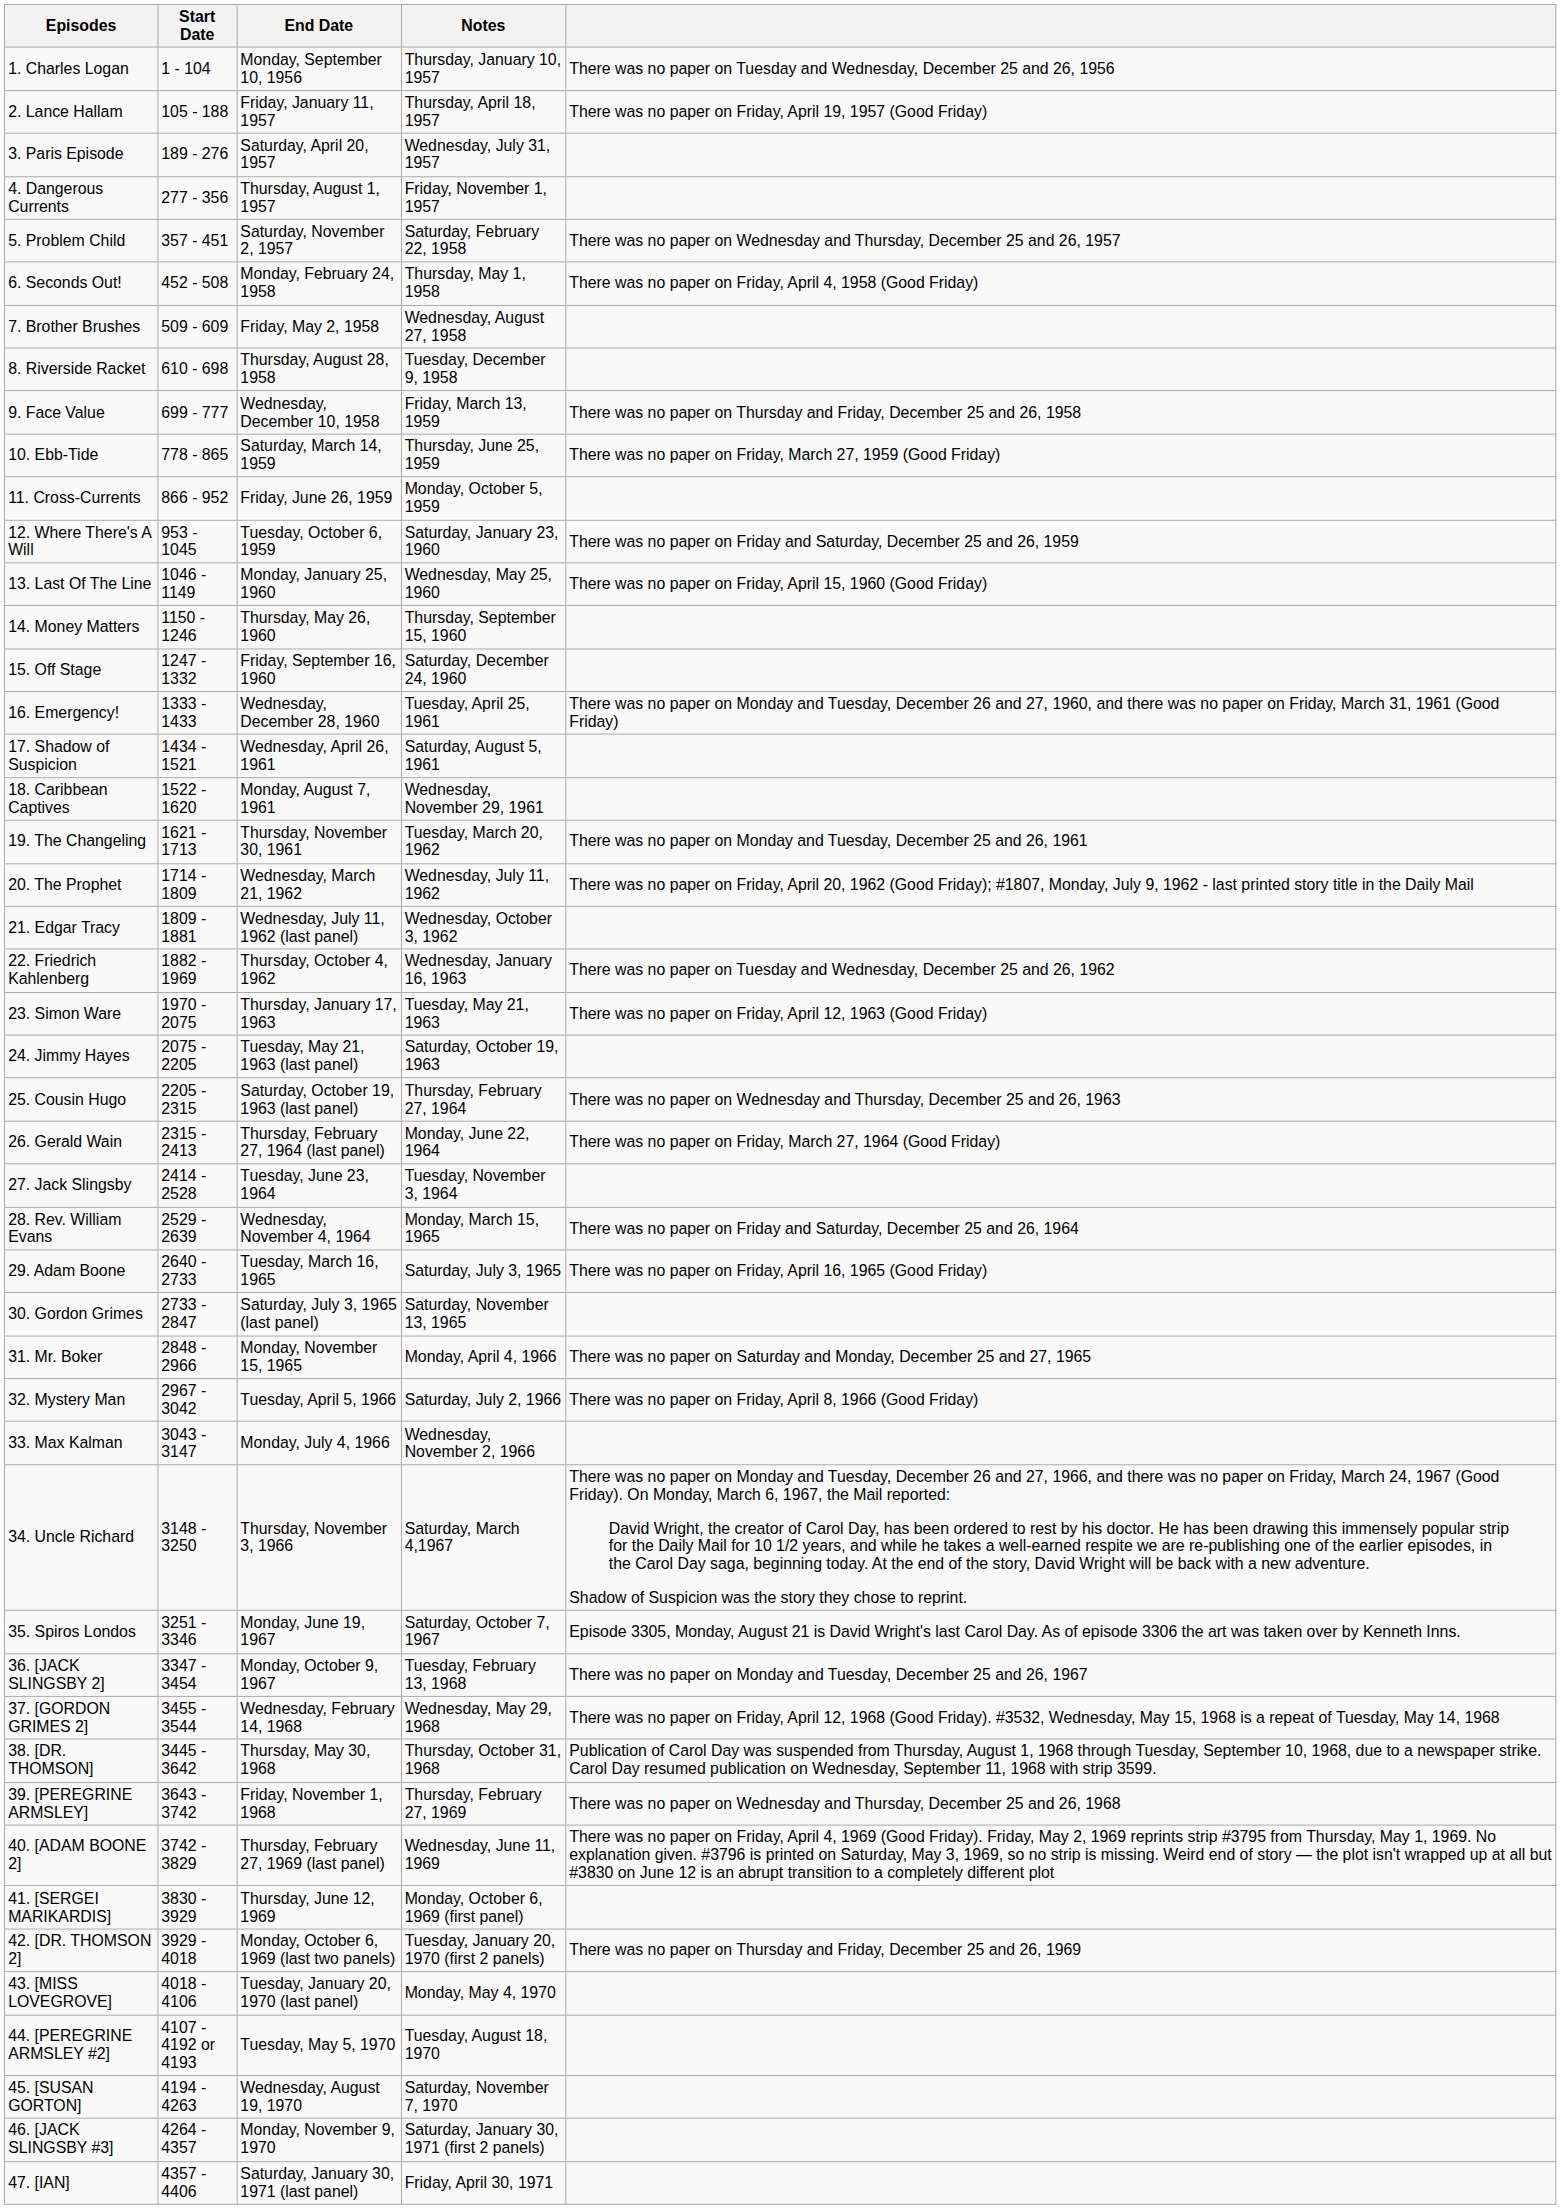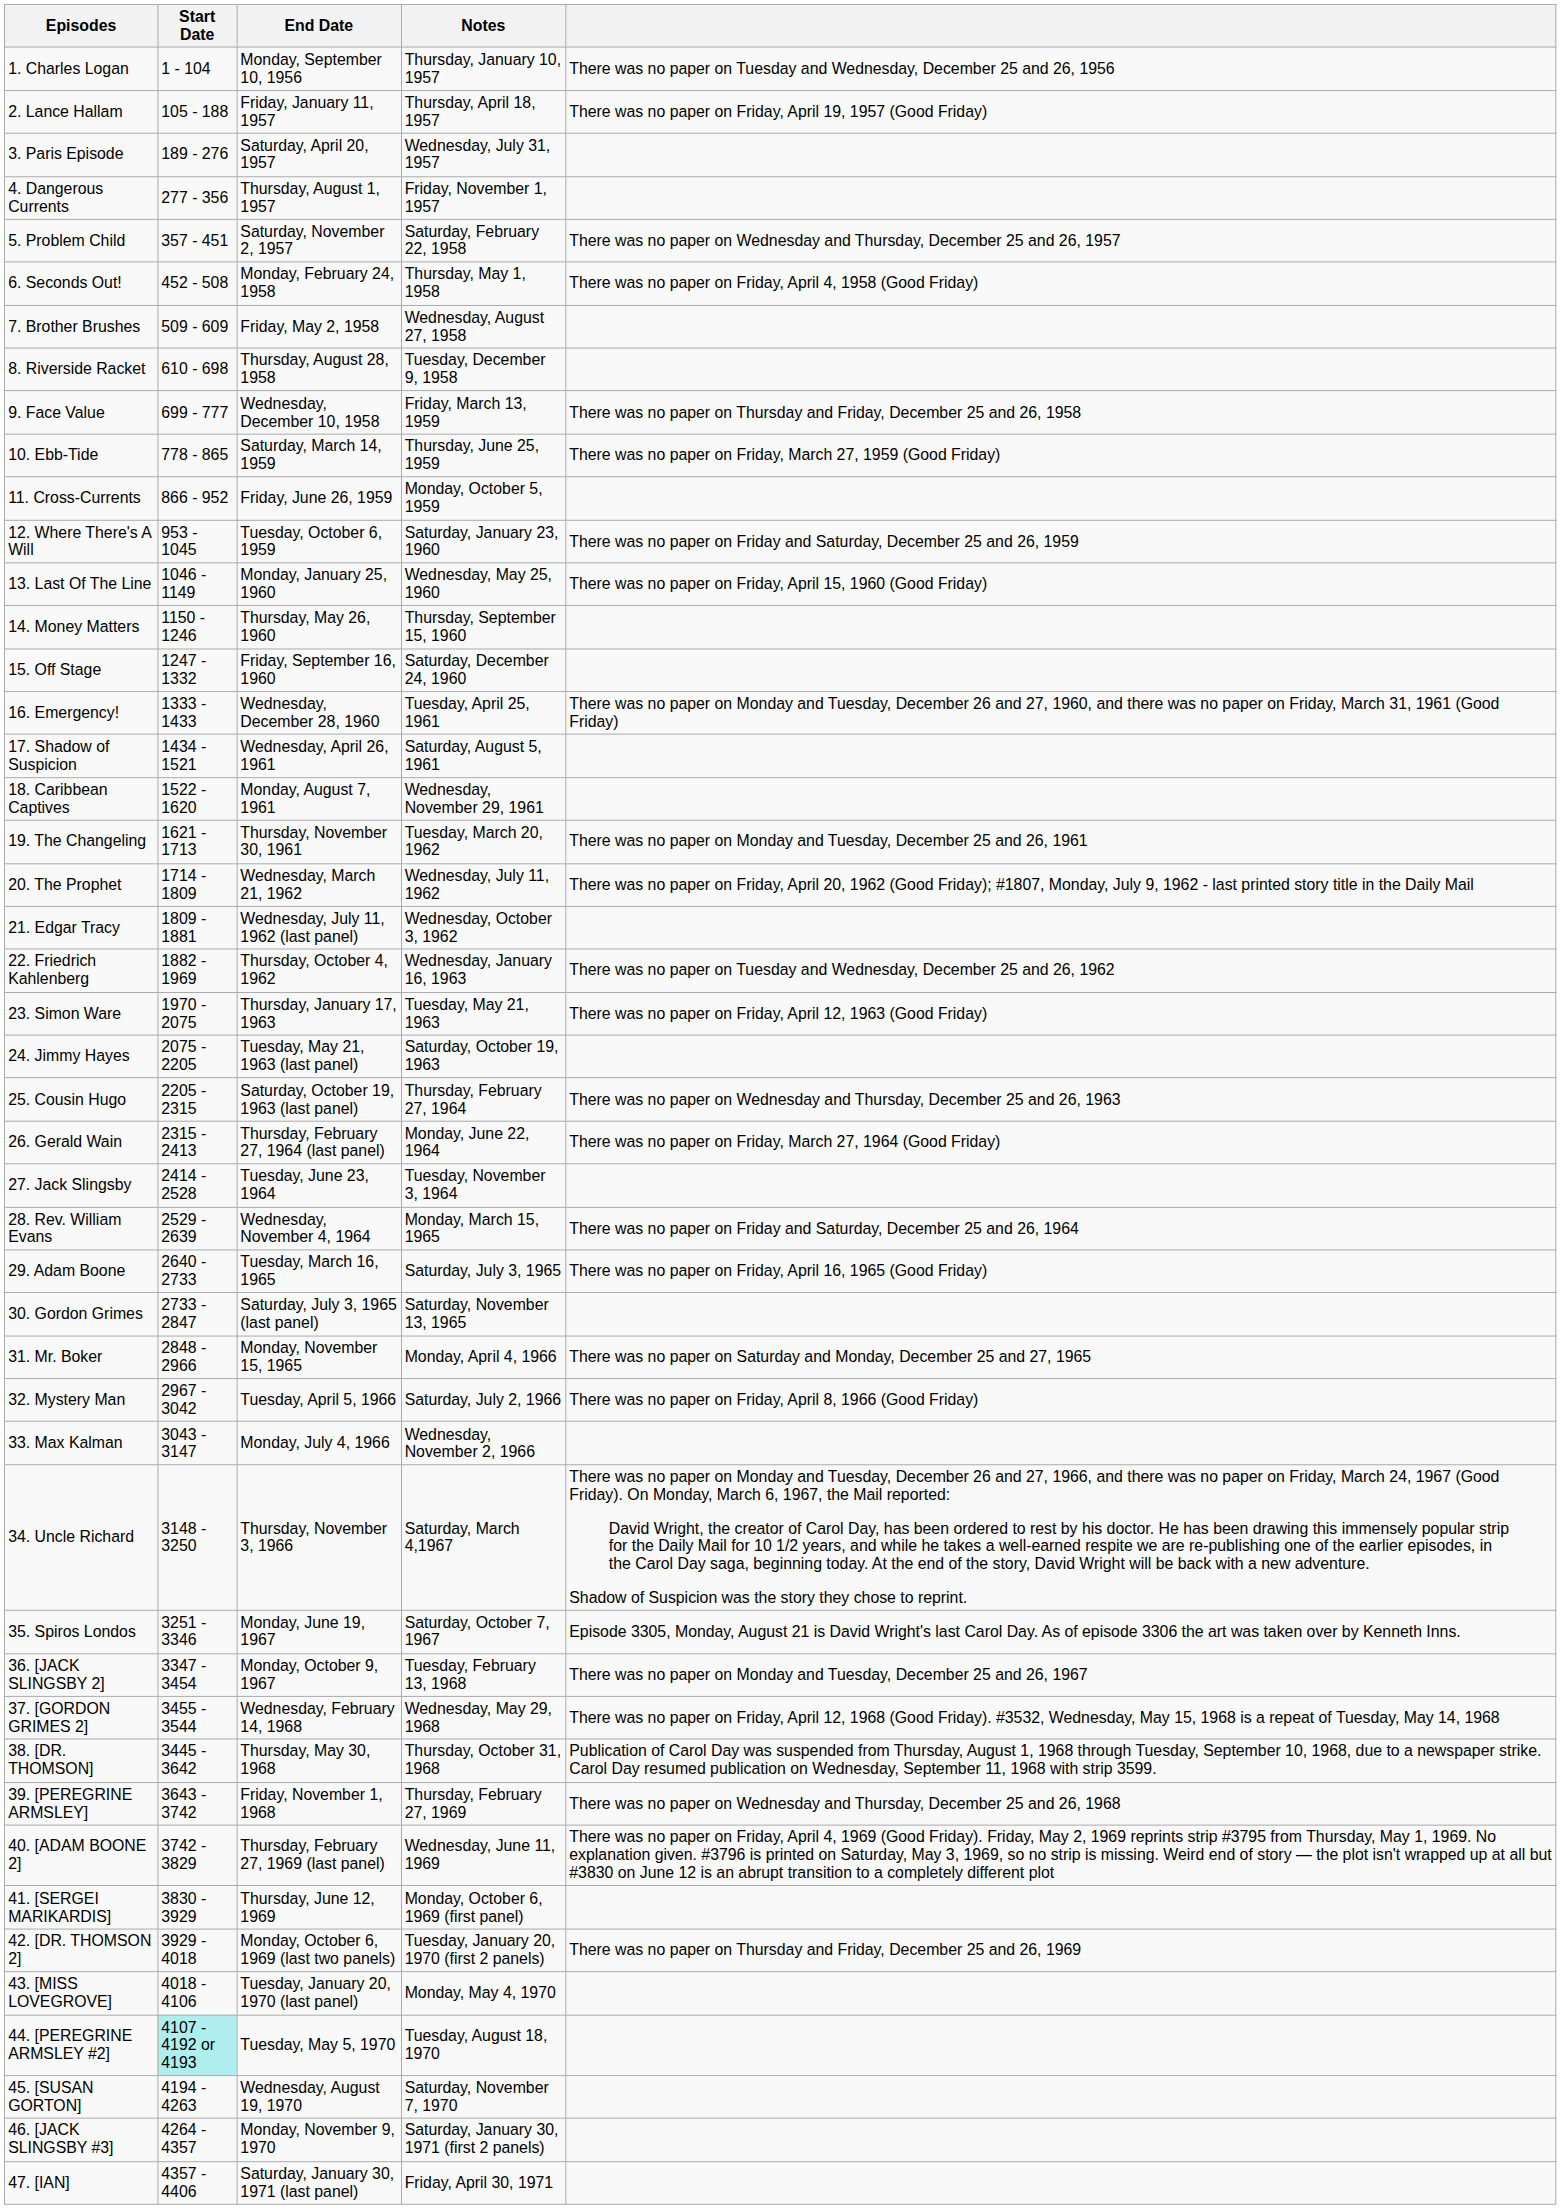(188, 2045) no background -> (188, 2045) paleturquoise background
